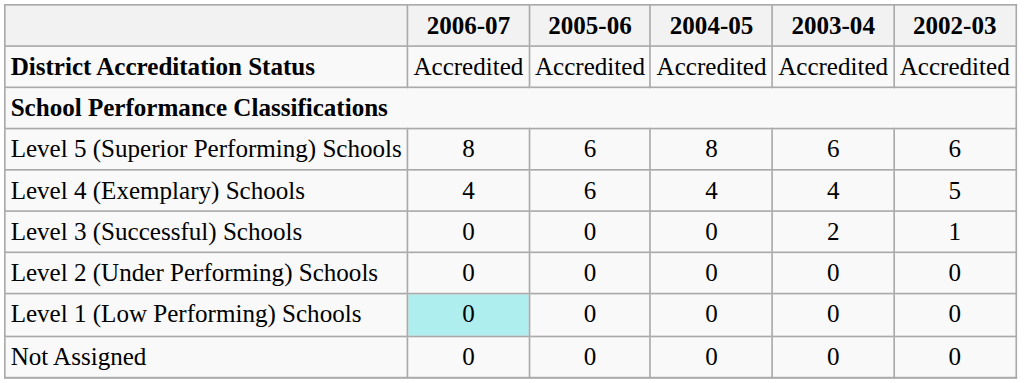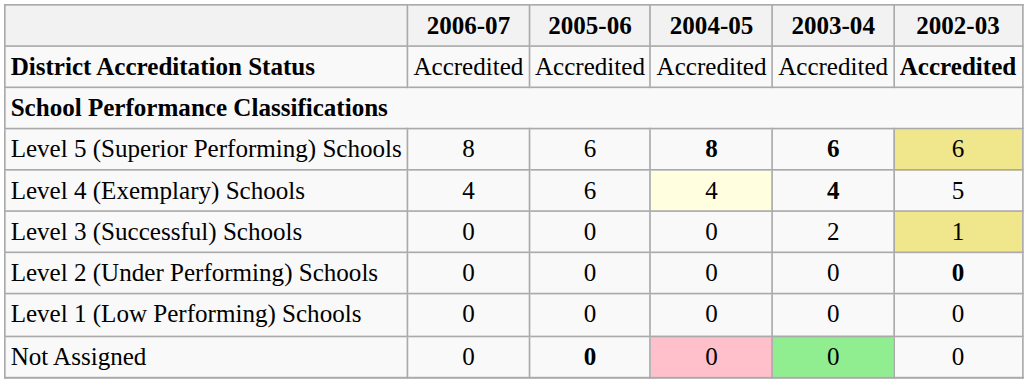(955, 66) normal -> (958, 66) bold
(712, 149) normal -> (712, 149) bold
(833, 149) normal -> (833, 149) bold
(955, 149) no background -> (958, 149) khaki background
(712, 190) no background -> (712, 190) lightyellow background
(833, 190) normal -> (833, 190) bold
(955, 232) no background -> (958, 232) khaki background
(955, 273) normal -> (958, 273) bold
(468, 314) paleturquoise background -> (468, 314) no background
(590, 356) normal -> (590, 356) bold
(712, 356) no background -> (712, 356) pink background
(833, 356) no background -> (833, 356) lightgreen background
